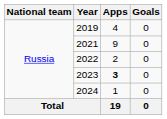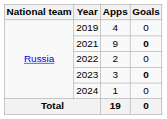(146, 43) normal -> (146, 43) bold
(115, 75) bold -> (115, 75) normal
(146, 75) normal -> (146, 75) bold
